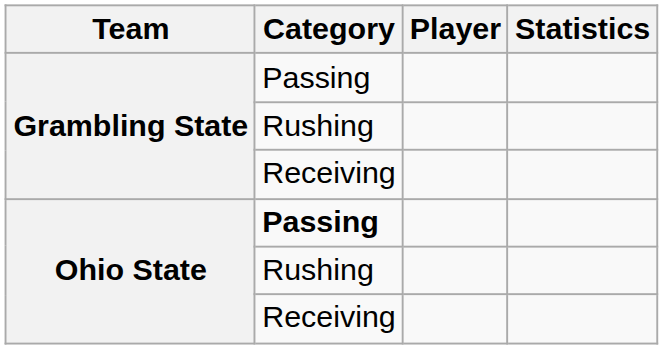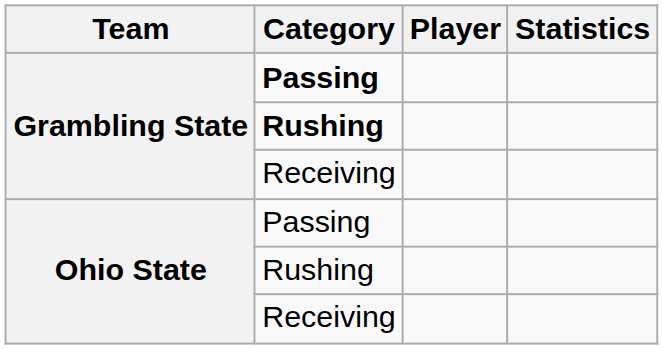(316, 77) normal -> (321, 77) bold
(318, 125) normal -> (323, 125) bold
(321, 221) bold -> (316, 221) normal
